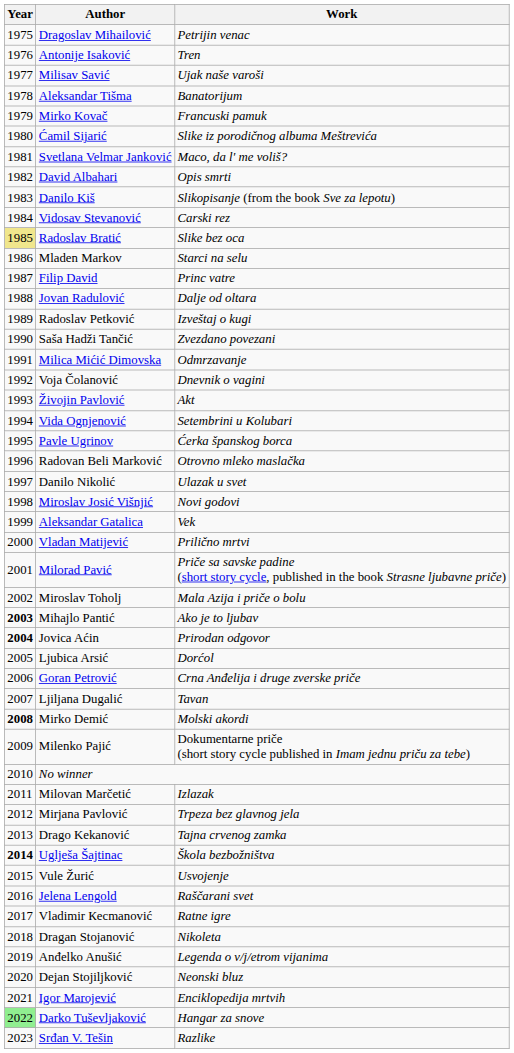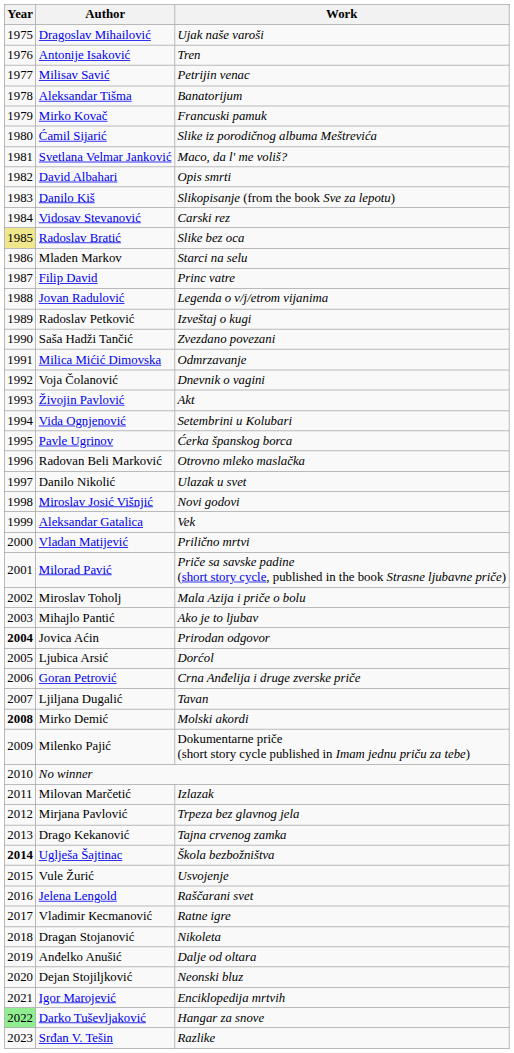(214, 34) Petrijin venac -> (221, 34) Ujak naše varoši
(221, 75) Ujak naše varoši -> (214, 75) Petrijin venac
(217, 298) Dalje od oltara -> (253, 298) Legenda o v/j/etrom vijanima
(20, 617) bold -> (20, 617) normal
(253, 956) Legenda o v/j/etrom vijanima -> (217, 956) Dalje od oltara
